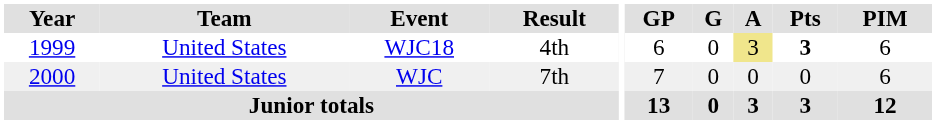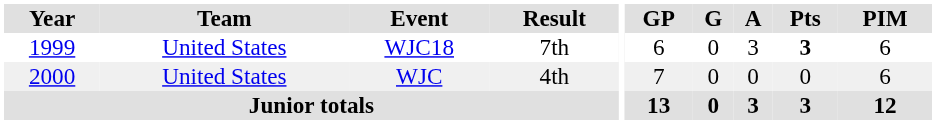(554, 47) 4th -> (554, 47) 7th
(753, 47) khaki background -> (753, 47) no background
(554, 76) 7th -> (554, 76) 4th
